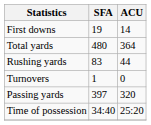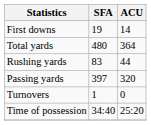rows swapped: (35, 95) <-> (28, 78)
